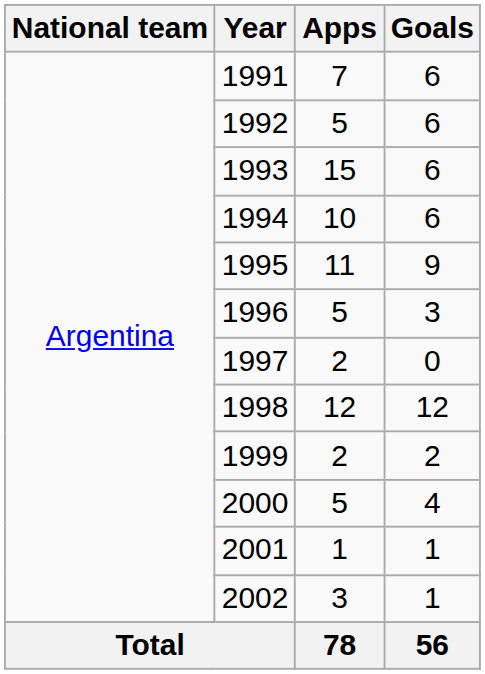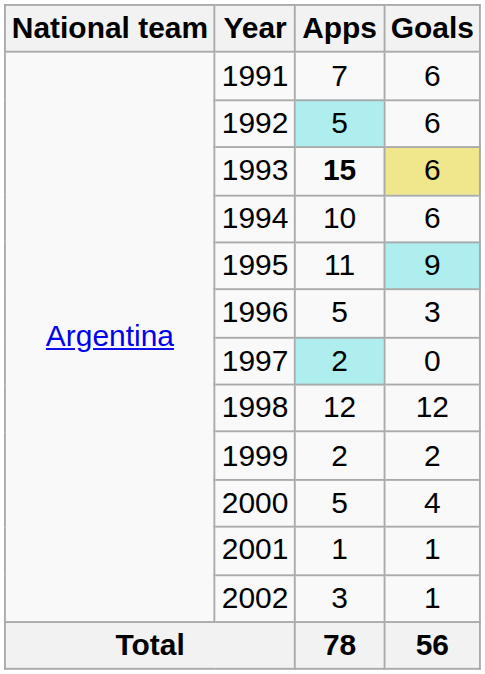(340, 123) no background -> (340, 123) paleturquoise background
(340, 170) normal -> (340, 170) bold
(432, 170) no background -> (432, 170) khaki background
(432, 265) no background -> (432, 265) paleturquoise background
(340, 360) no background -> (340, 360) paleturquoise background
